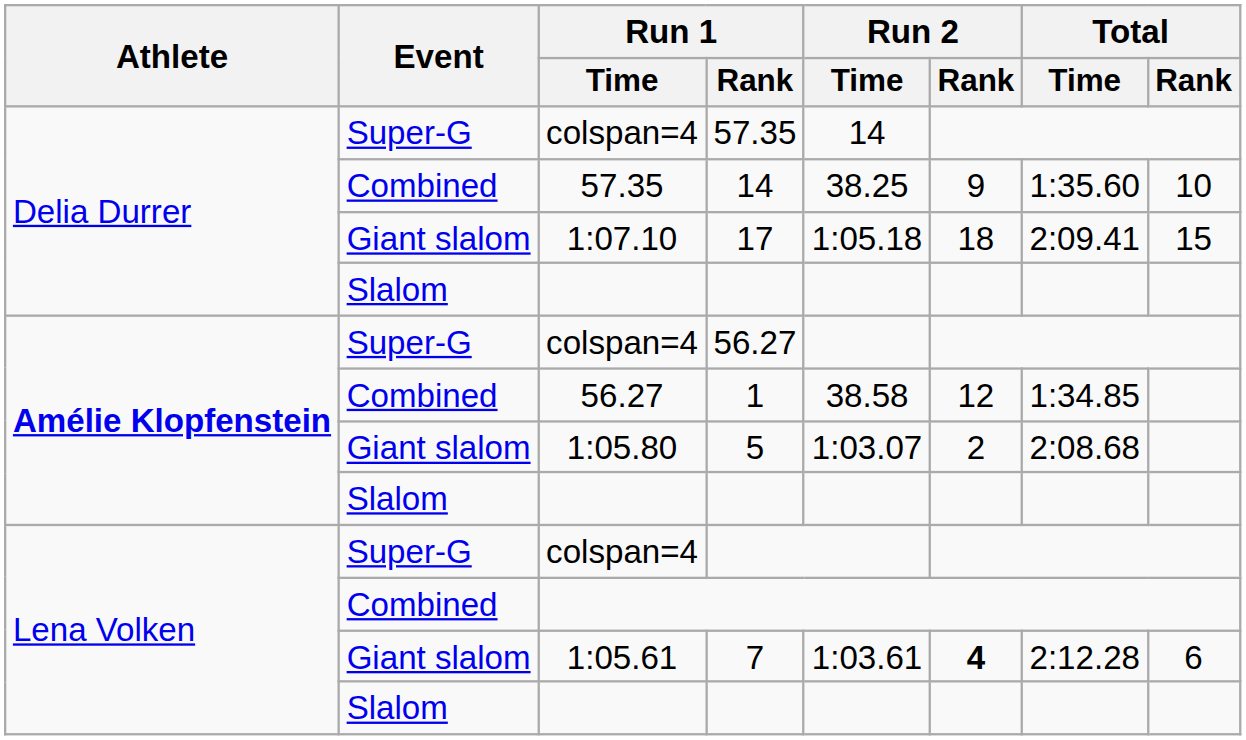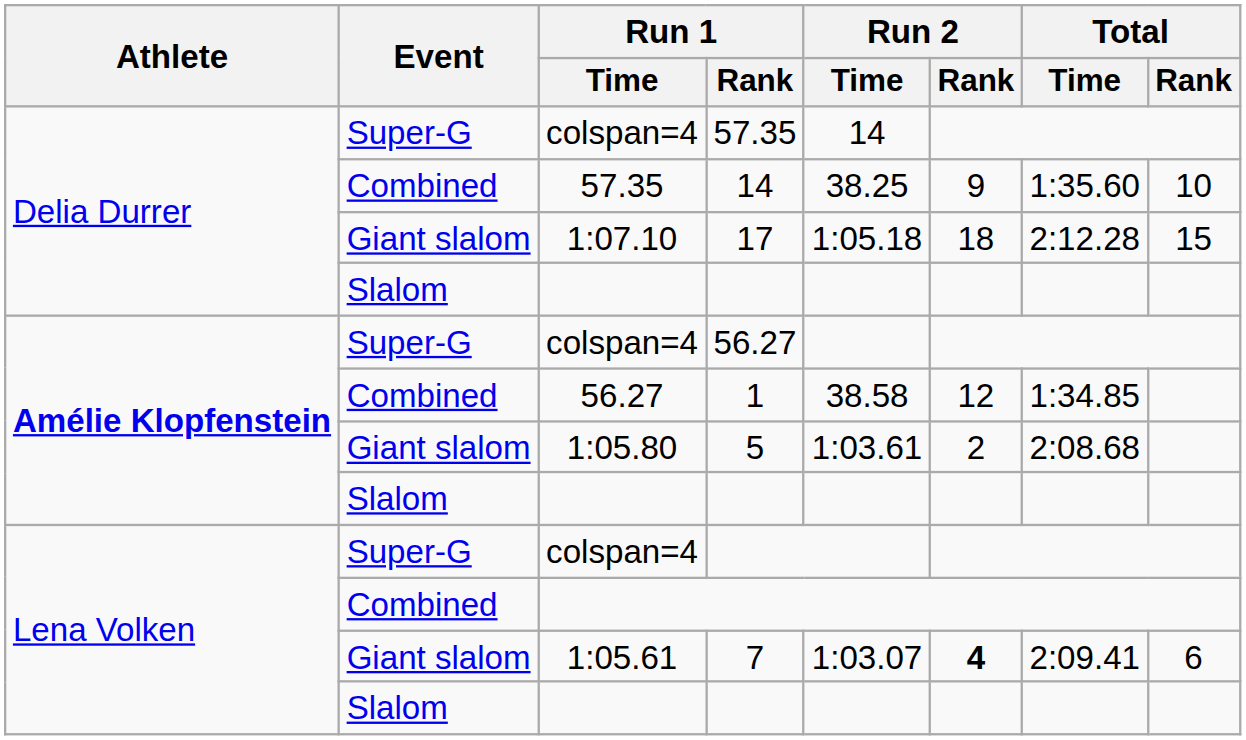(1085, 238) 2:09.41 -> (1085, 238) 2:12.28
(867, 447) 1:03.07 -> (867, 447) 1:03.61
(867, 657) 1:03.61 -> (867, 657) 1:03.07
(1085, 657) 2:12.28 -> (1085, 657) 2:09.41
